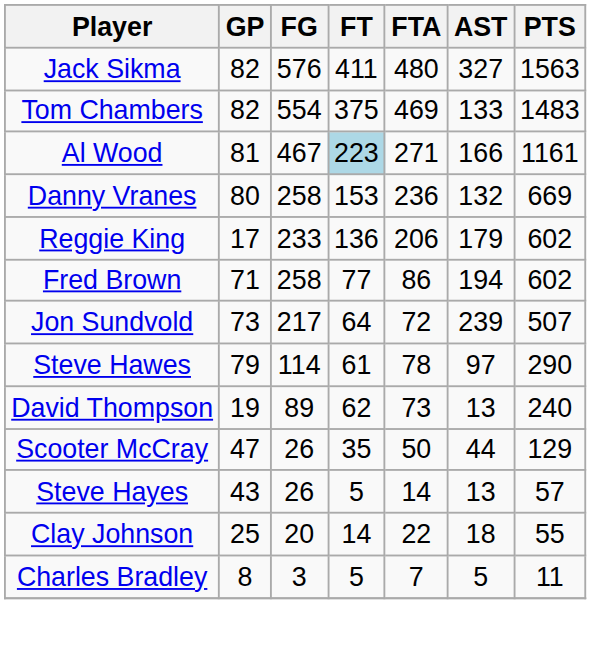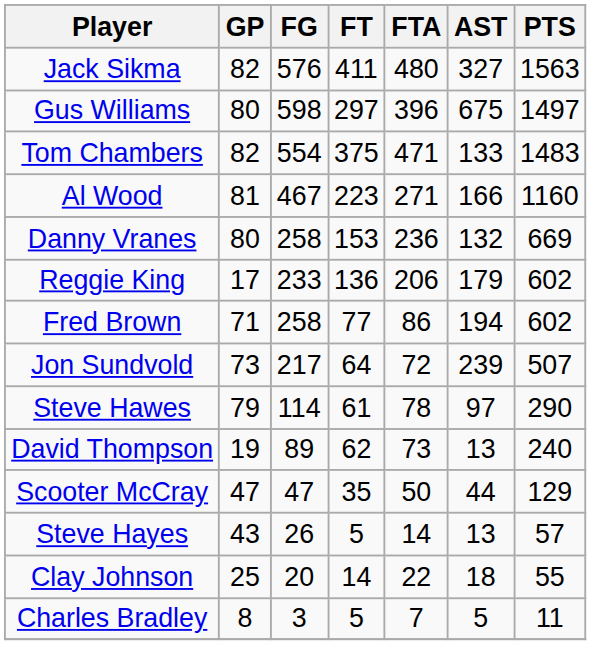+ row: (112, 111)
(416, 111) 469 -> (416, 153) 471
(356, 153) lightblue background -> (356, 196) no background
(550, 153) 1161 -> (550, 196) 1160
(299, 450) 26 -> (299, 492) 47
